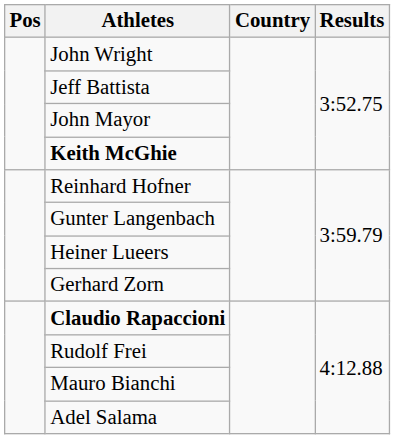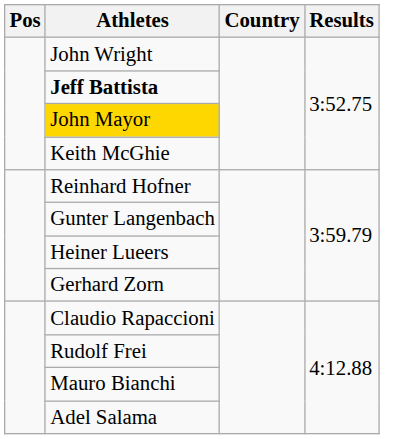(100, 86) normal -> (104, 86) bold
(100, 119) no background -> (100, 119) gold background
(113, 152) bold -> (110, 152) normal
(138, 317) bold -> (133, 317) normal
